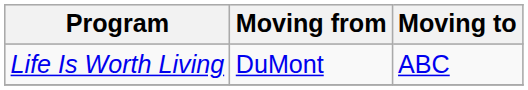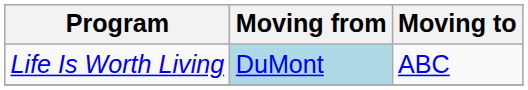(280, 64) no background -> (280, 64) lightblue background
